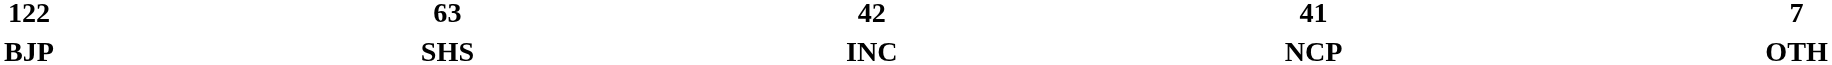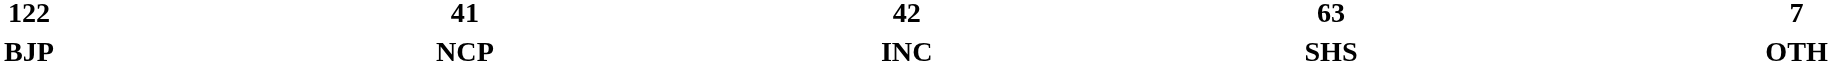columns swapped: (447, 12) <-> (1314, 12)
